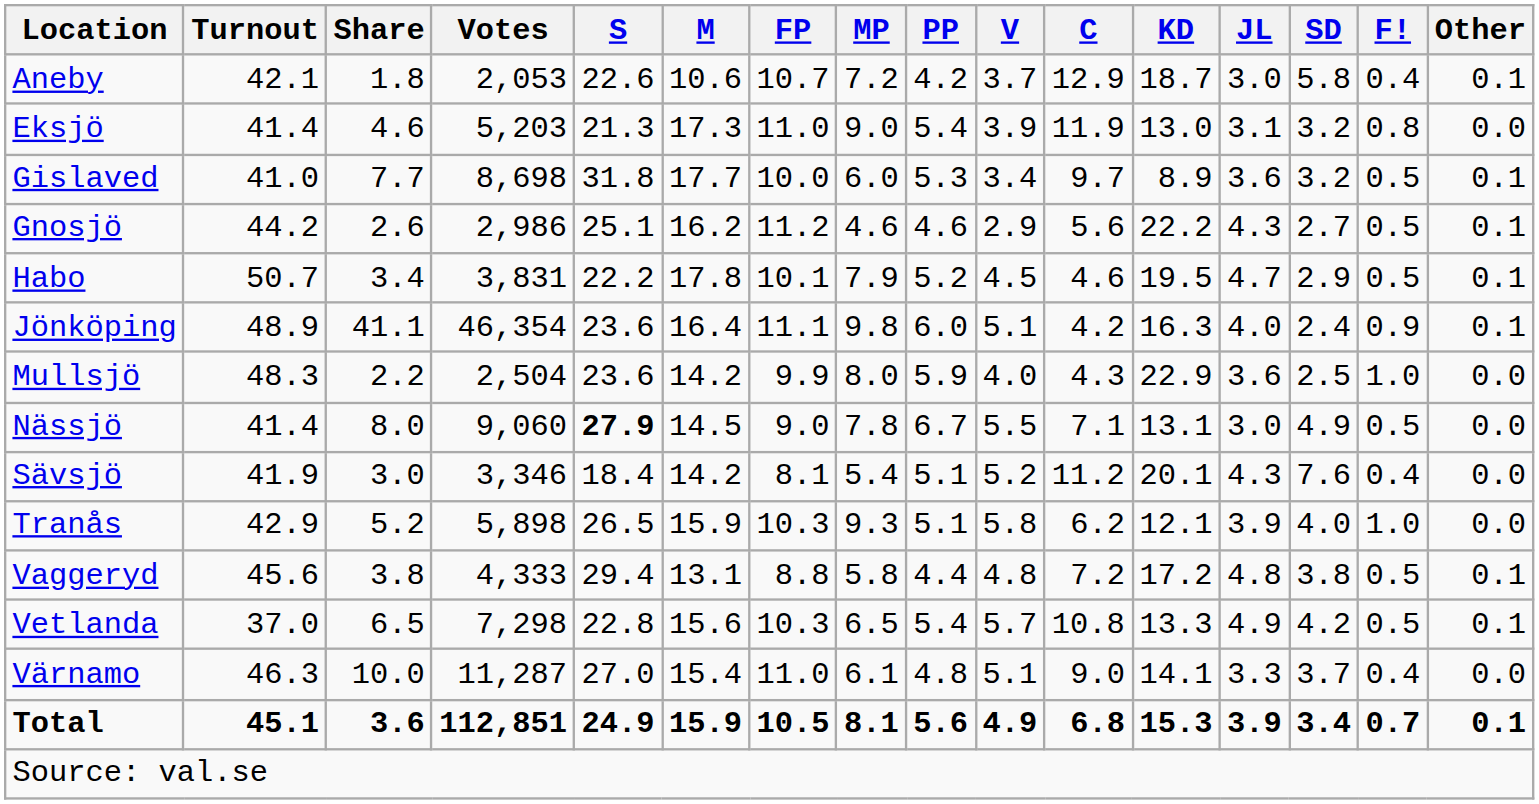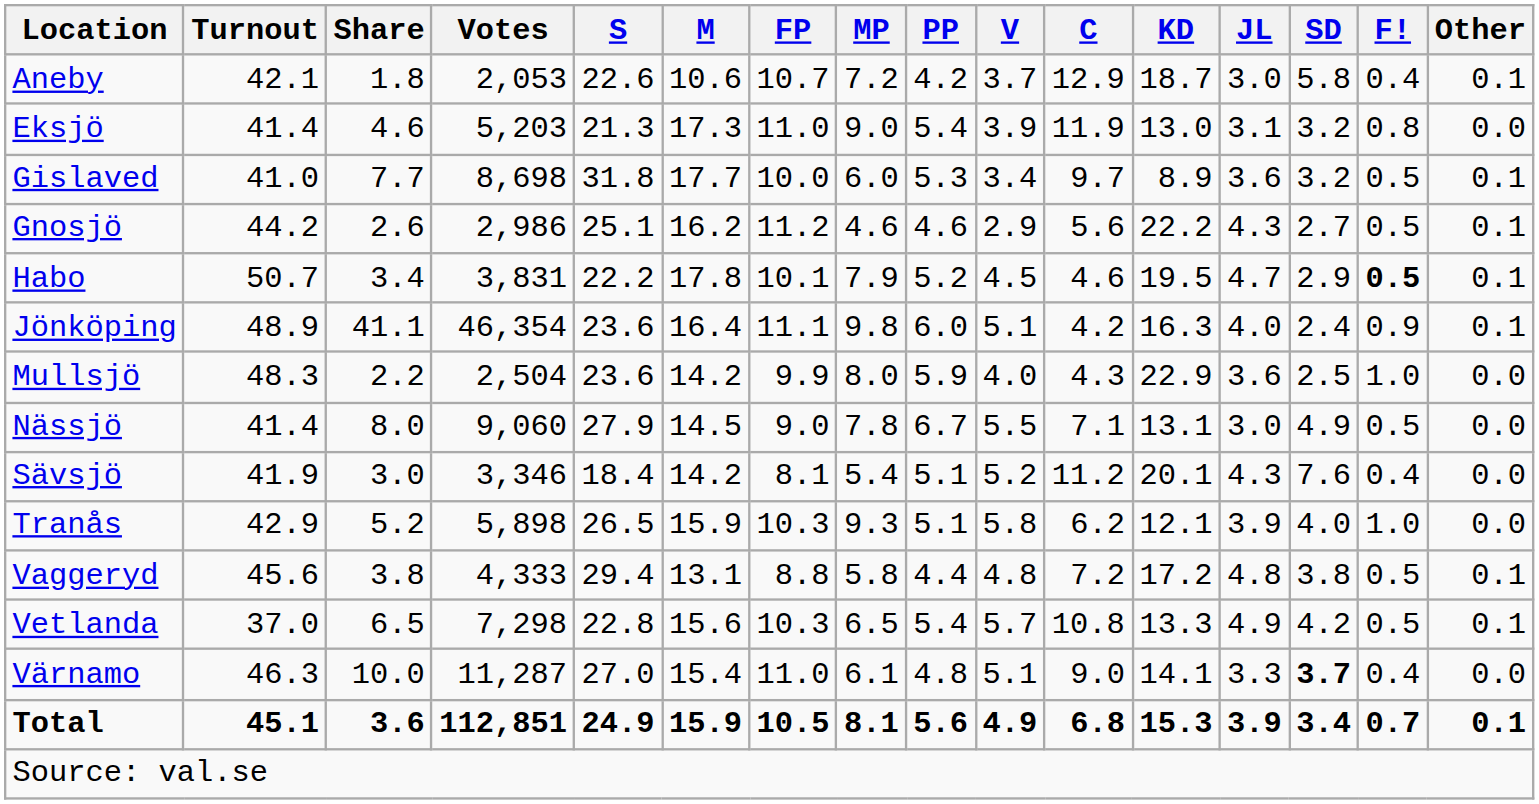(1393, 278) normal -> (1393, 278) bold
(618, 427) bold -> (618, 427) normal
(1324, 674) normal -> (1324, 674) bold
